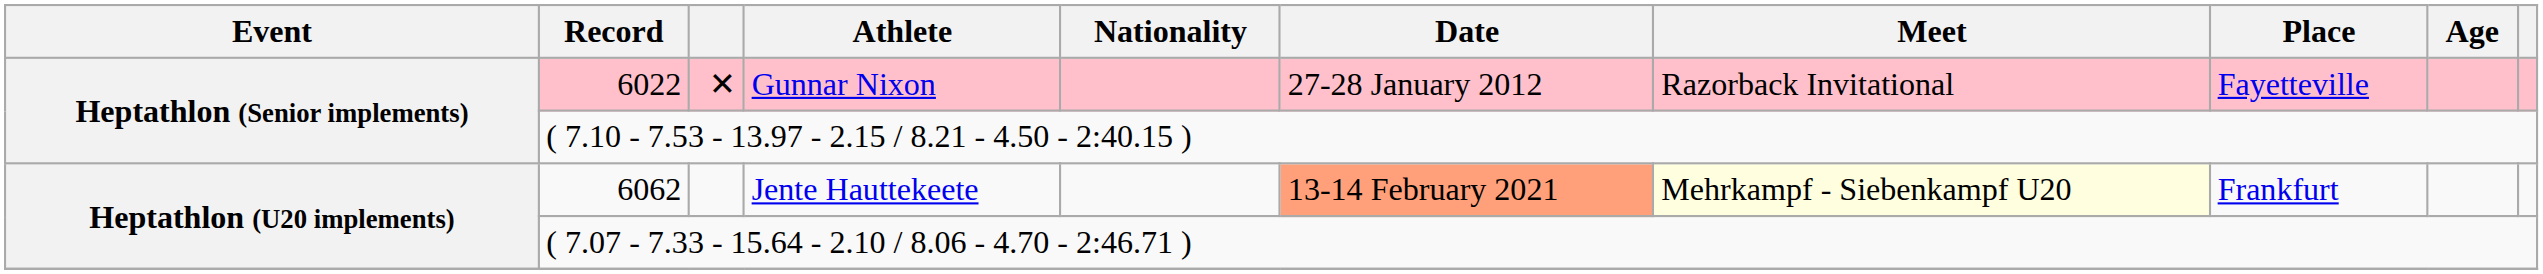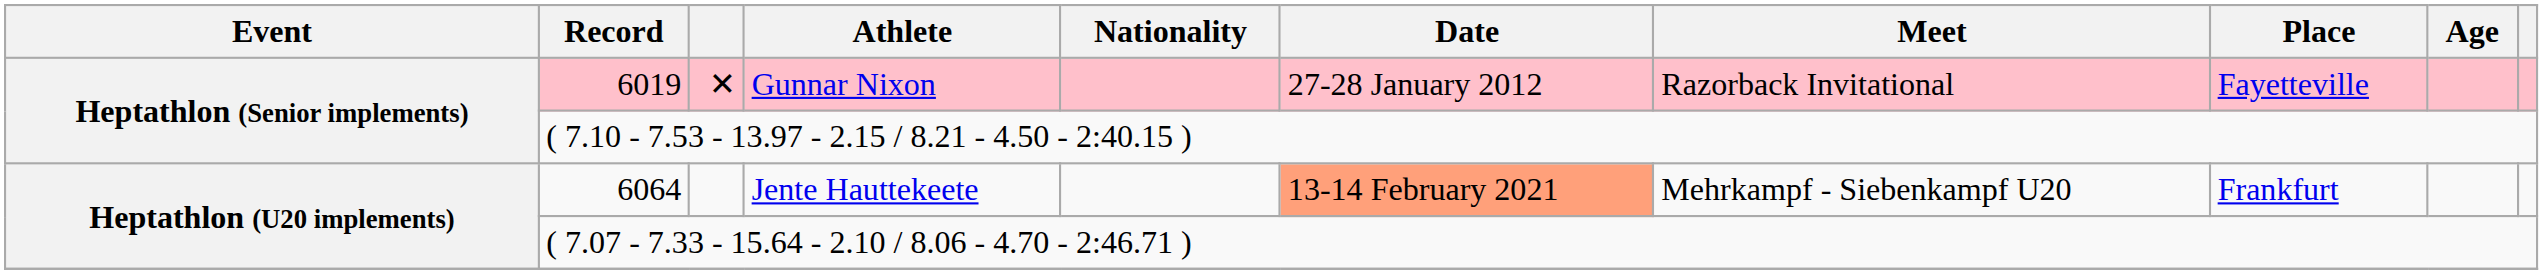(649, 84) 6022 -> (649, 84) 6019
(649, 189) 6062 -> (649, 189) 6064
(1867, 189) lightyellow background -> (1867, 189) no background
